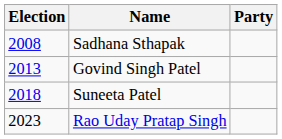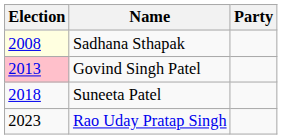(25, 43) no background -> (25, 43) lightyellow background
(25, 69) no background -> (25, 69) pink background
